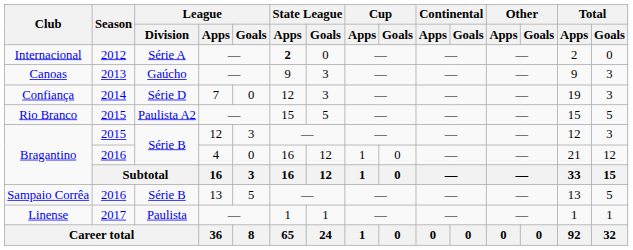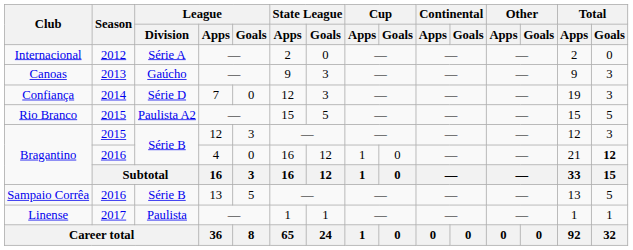(288, 54) bold -> (288, 54) normal
(609, 154) normal -> (609, 154) bold
